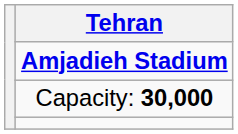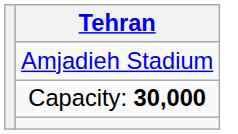(124, 60) bold -> (117, 60) normal
